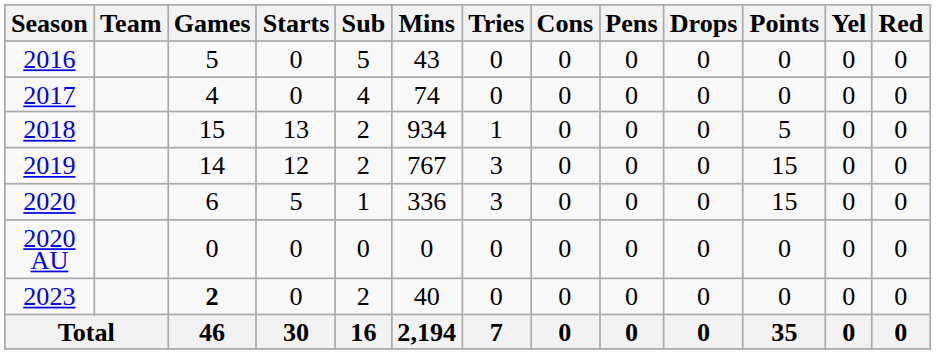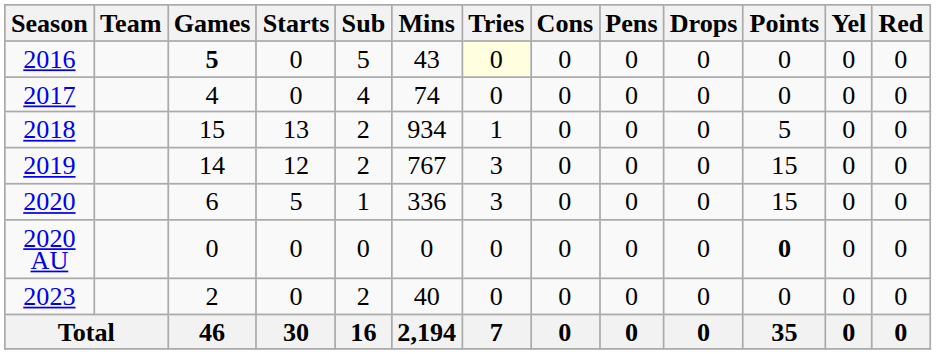(212, 58) normal -> (212, 58) bold
(496, 58) no background -> (496, 58) lightyellow background
(784, 248) normal -> (784, 248) bold
(212, 296) bold -> (212, 296) normal
